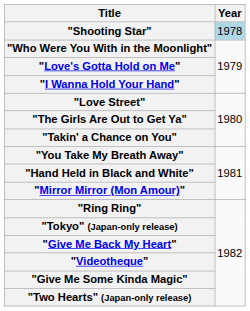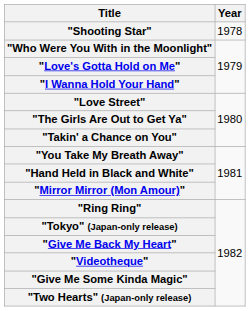(230, 31) lightblue background -> (230, 31) no background
